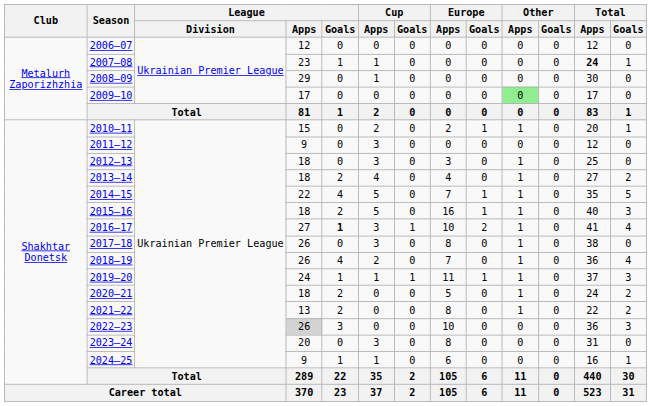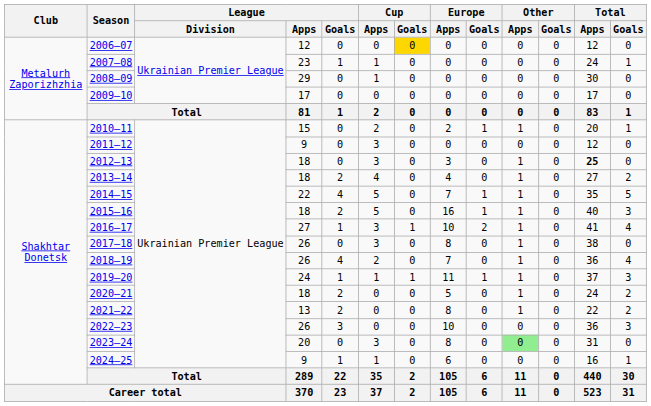(412, 46) no background -> (412, 46) gold background
(592, 62) bold -> (592, 62) normal
(520, 95) lightgreen background -> (520, 95) no background
(592, 161) normal -> (592, 161) bold
(340, 227) bold -> (340, 227) normal
(304, 327) lightgrey background -> (304, 327) no background
(520, 343) no background -> (520, 343) lightgreen background
